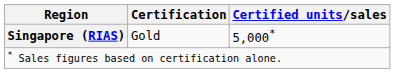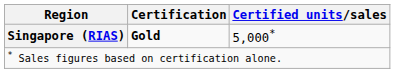(146, 36) normal -> (146, 36) bold
